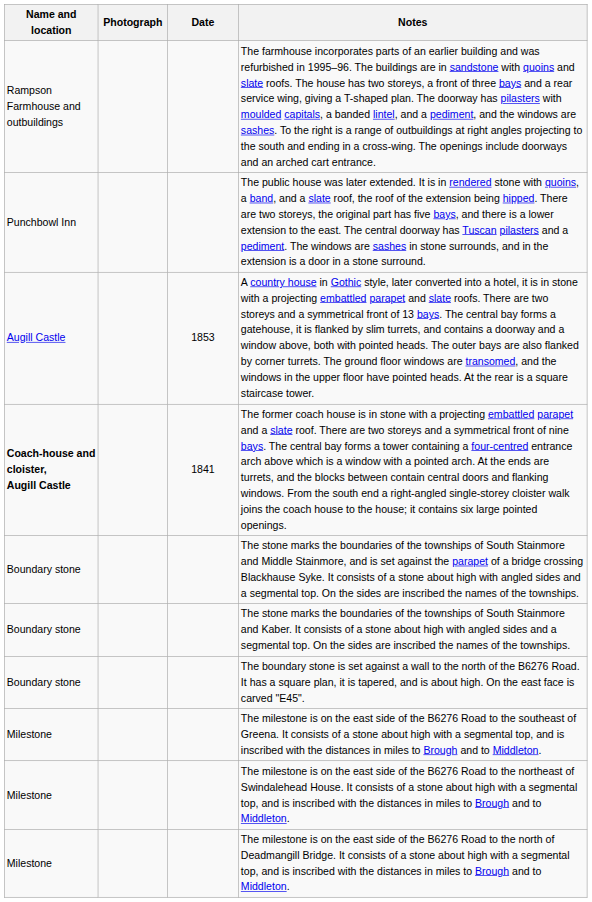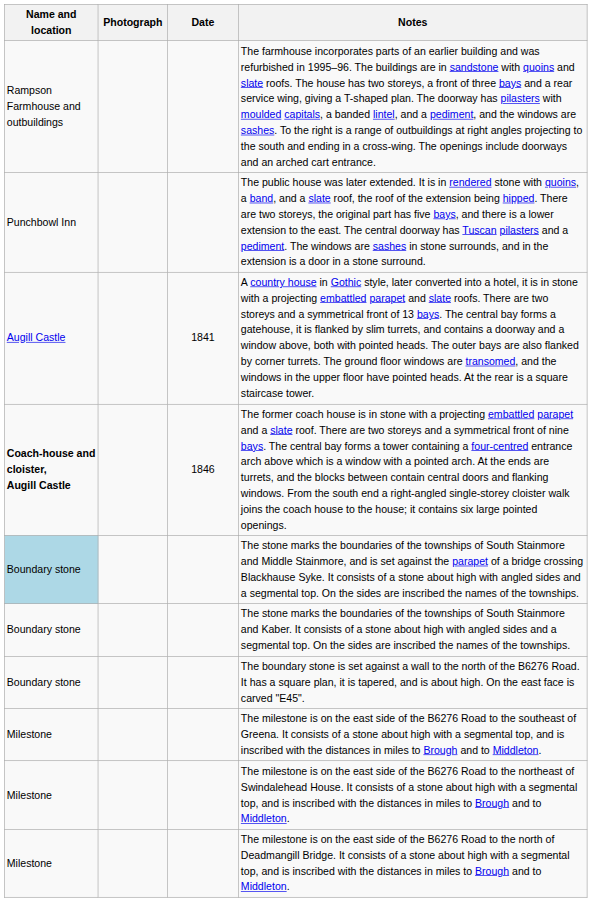(203, 338) 1853 -> (203, 338) 1841
(203, 469) 1841 -> (203, 469) 1846
(44, 569) no background -> (44, 569) lightblue background
